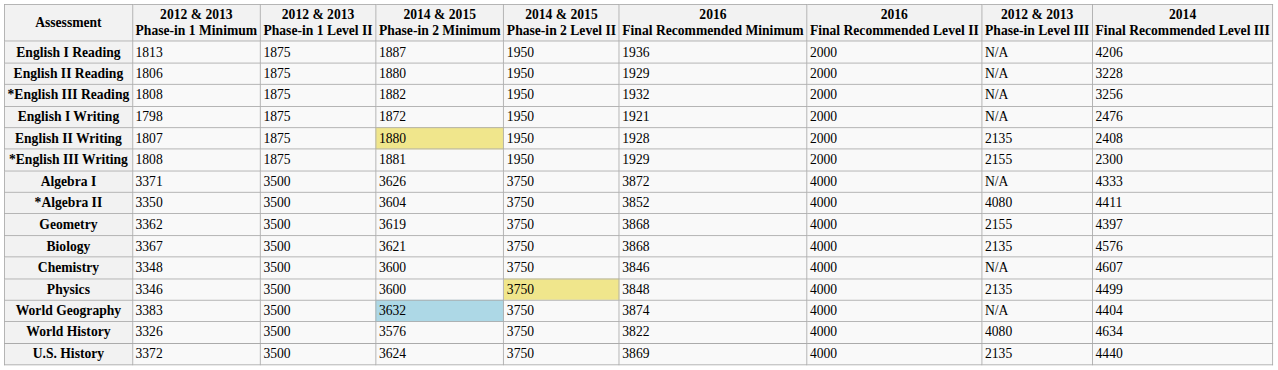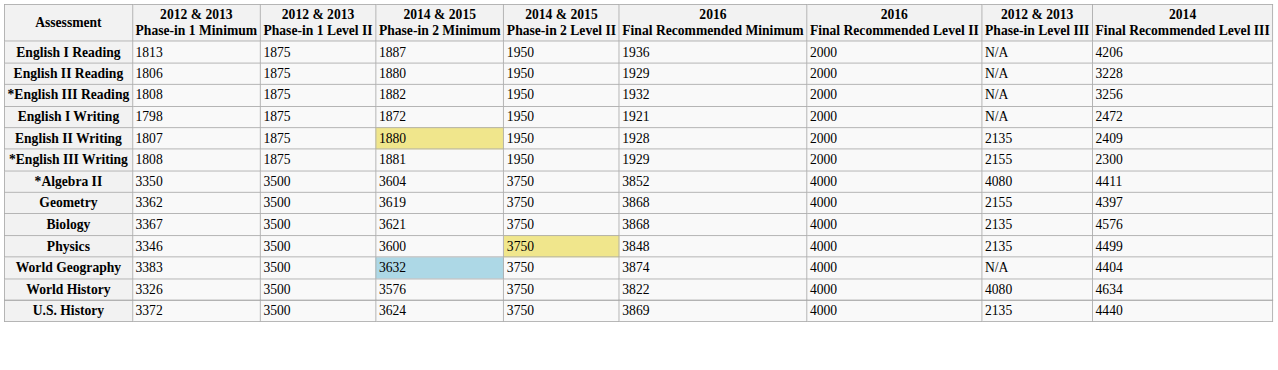(1109, 116) 2476 -> (1109, 116) 2472
(1109, 138) 2408 -> (1109, 138) 2409
- row: (68, 181)
- row: (68, 267)
